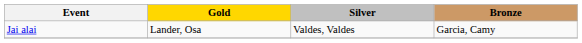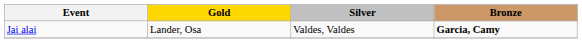(466, 29) normal -> (468, 29) bold
